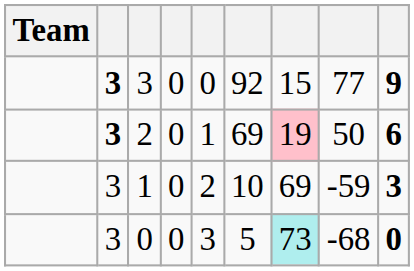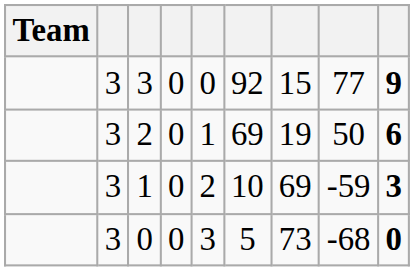(113, 82) bold -> (113, 82) normal
(113, 134) bold -> (113, 134) normal
(295, 134) pink background -> (295, 134) no background
(295, 238) paleturquoise background -> (295, 238) no background
